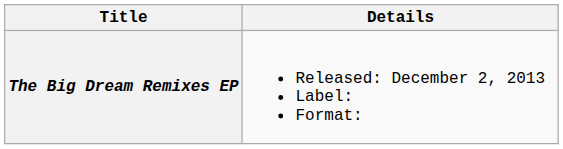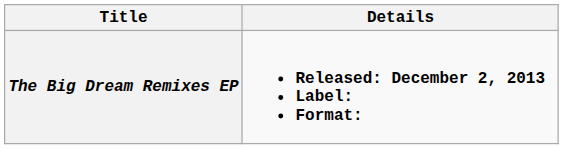(400, 97) normal -> (400, 97) bold
